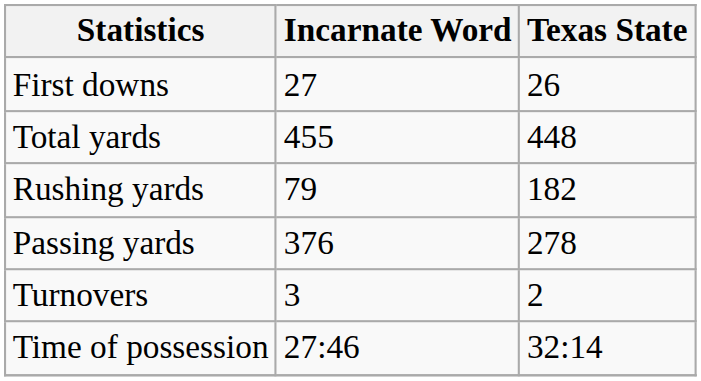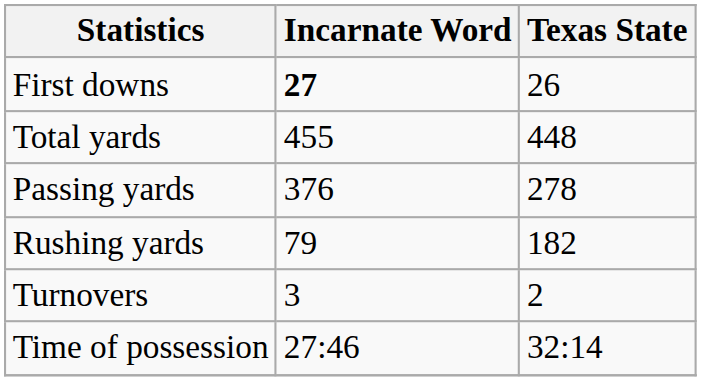(300, 83) normal -> (300, 83) bold
rows swapped: (108, 189) <-> (104, 242)
